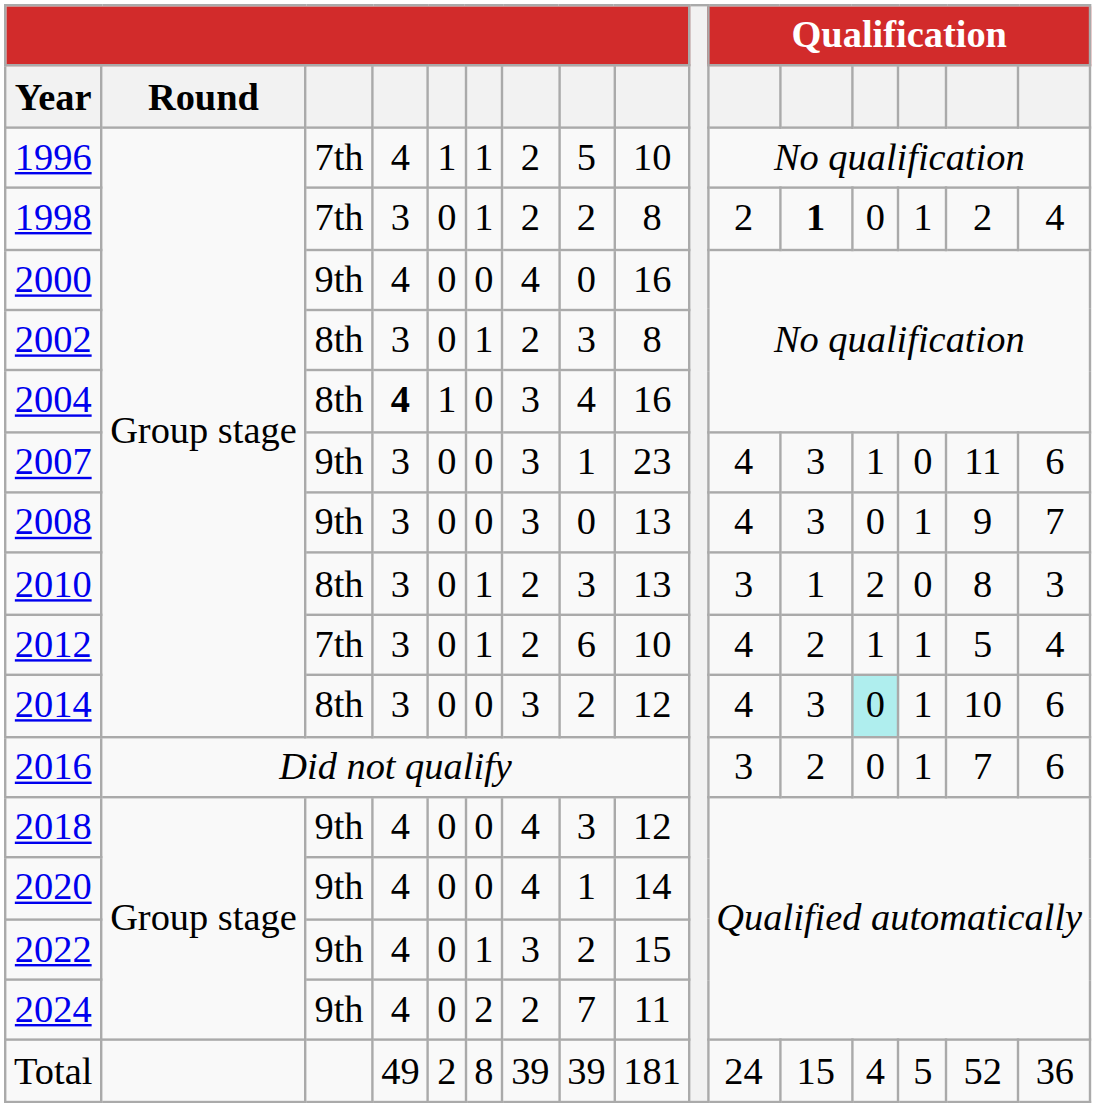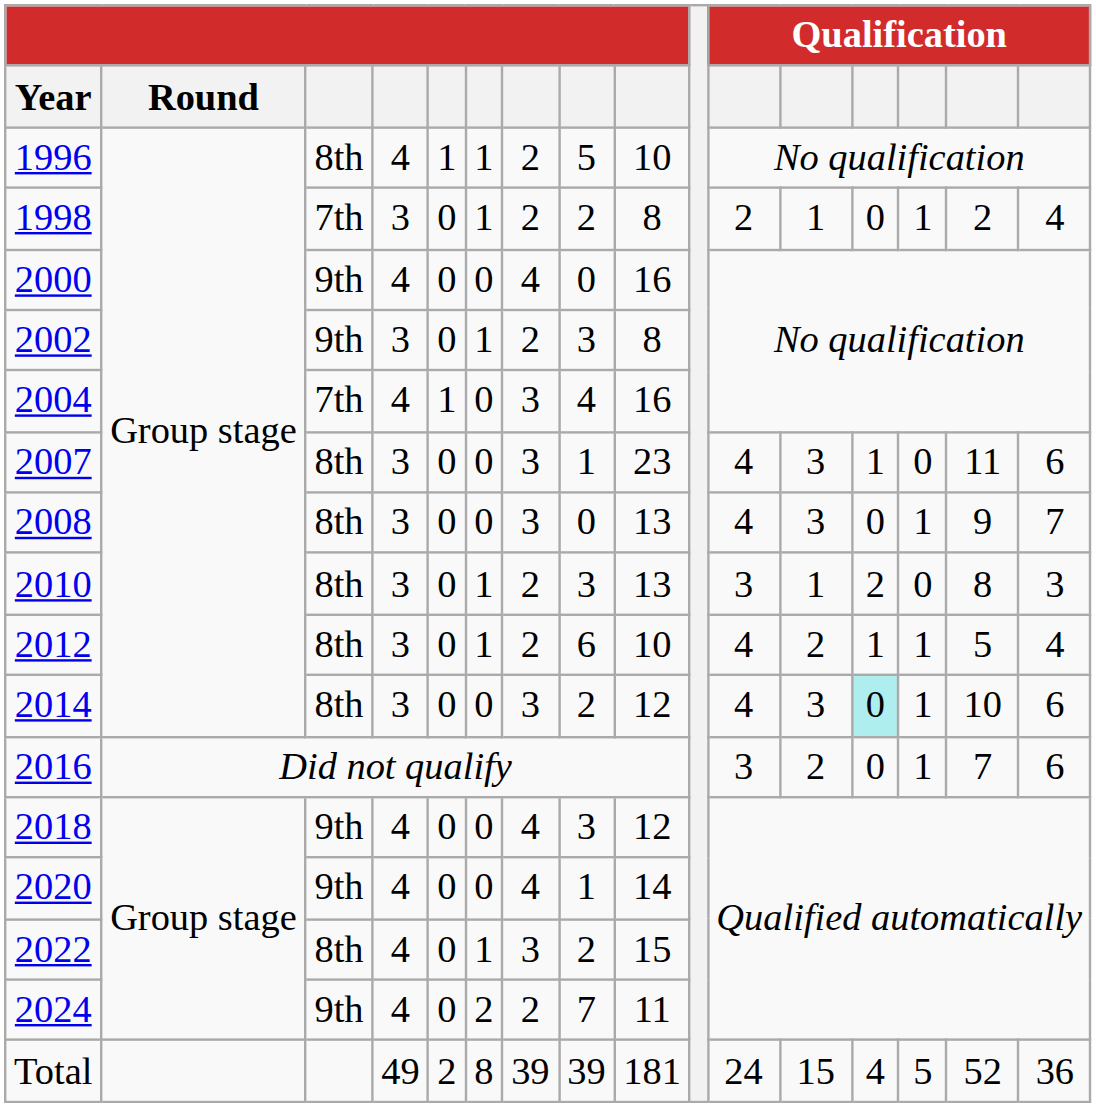(339, 156) 7th -> (339, 156) 8th
(816, 217) bold -> (816, 217) normal
(339, 339) 8th -> (339, 339) 9th
(339, 400) 8th -> (339, 400) 7th
(400, 400) bold -> (400, 400) normal
(339, 461) 9th -> (339, 461) 8th
(339, 522) 9th -> (339, 522) 8th
(339, 643) 7th -> (339, 643) 8th
(339, 948) 9th -> (339, 948) 8th
